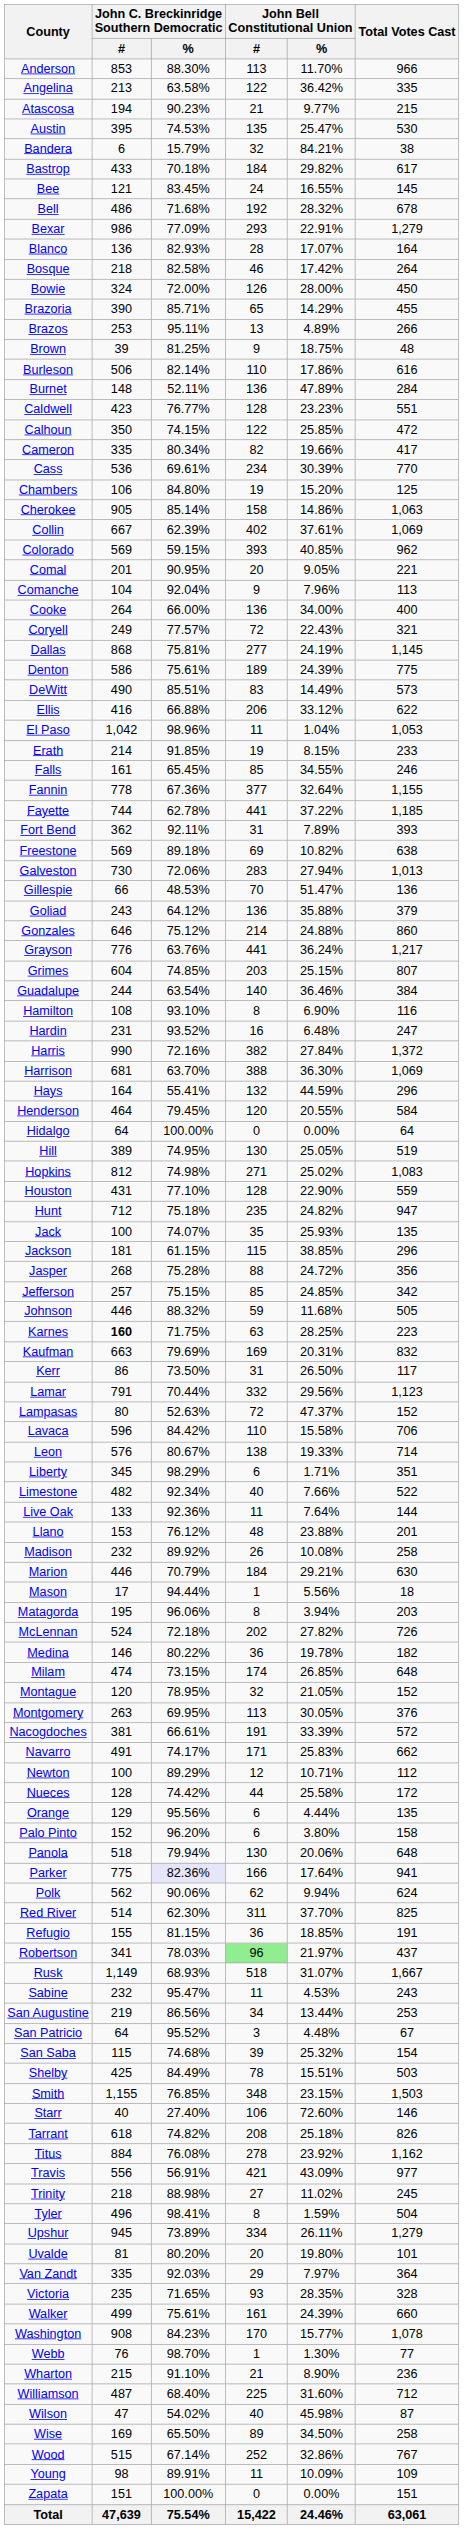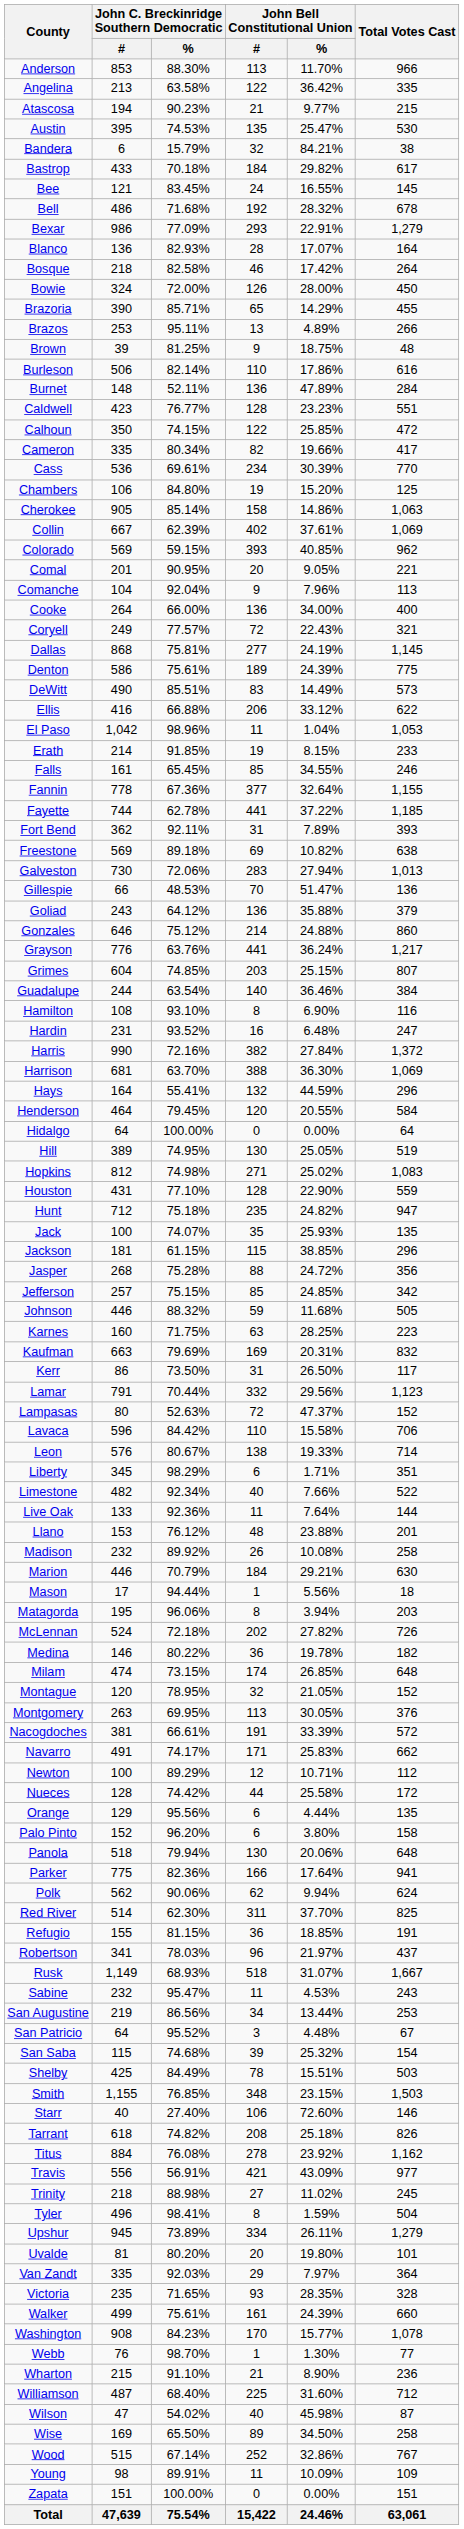(121, 1331) bold -> (121, 1331) normal
(188, 1872) lavender background -> (188, 1872) no background
(256, 1953) lightgreen background -> (256, 1953) no background
